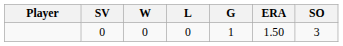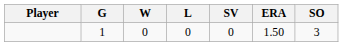columns swapped: (231, 13) <-> (102, 13)
